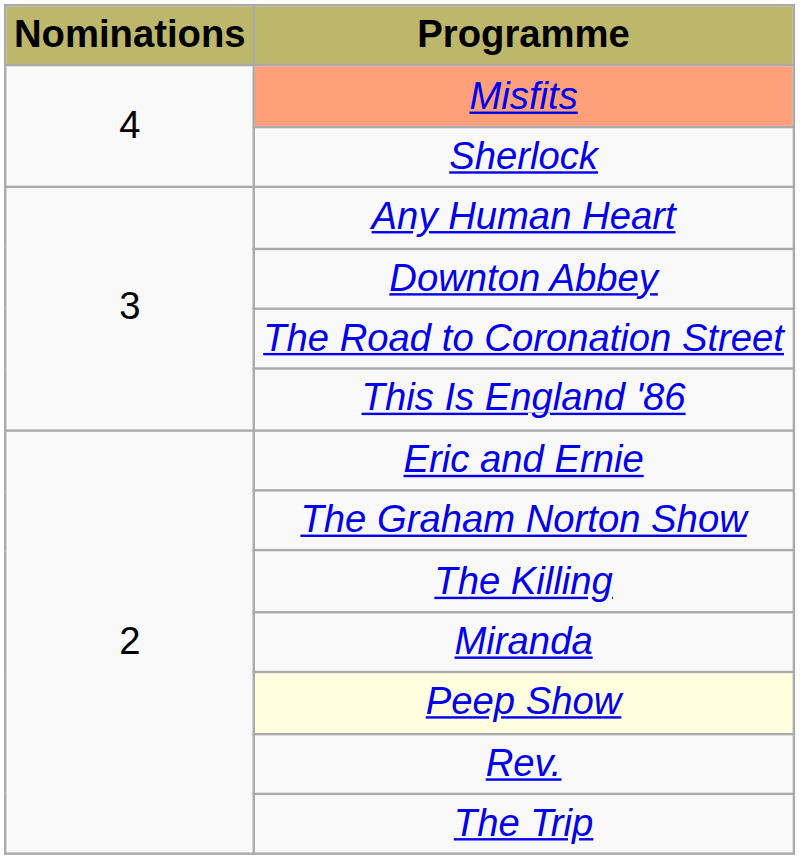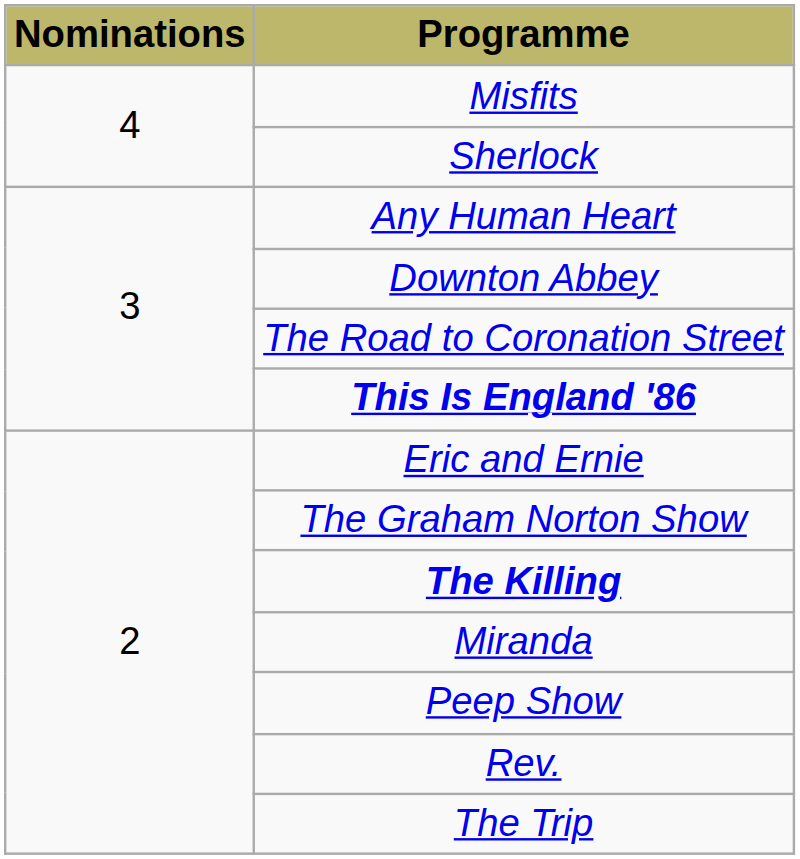(524, 95) lightsalmon background -> (524, 95) no background
(524, 398) normal -> (524, 398) bold
(524, 580) normal -> (524, 580) bold
(524, 701) lightyellow background -> (524, 701) no background
